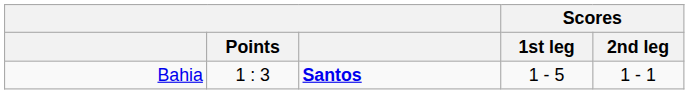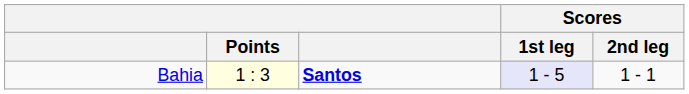(253, 74) no background -> (253, 74) lightyellow background
(547, 74) no background -> (547, 74) lavender background
